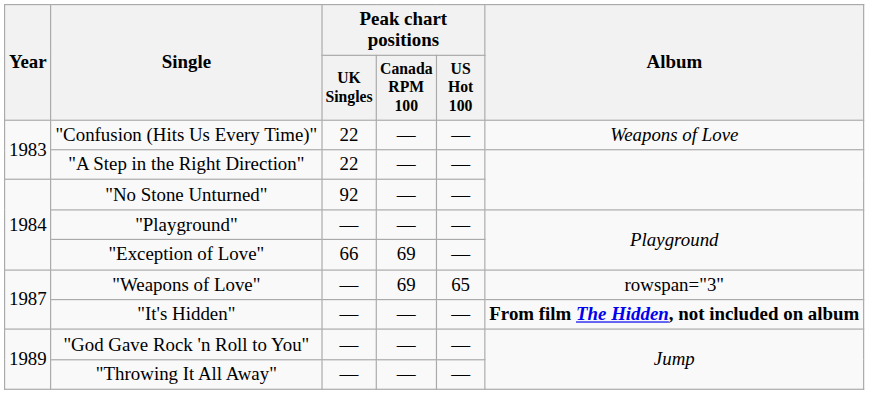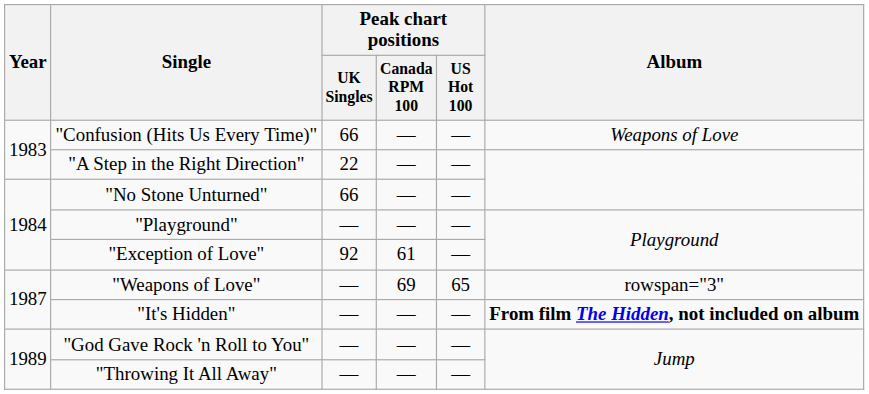(349, 134) 22 -> (349, 134) 66
(349, 194) 92 -> (349, 194) 66
(349, 254) 66 -> (349, 254) 92
(406, 254) 69 -> (406, 254) 61
